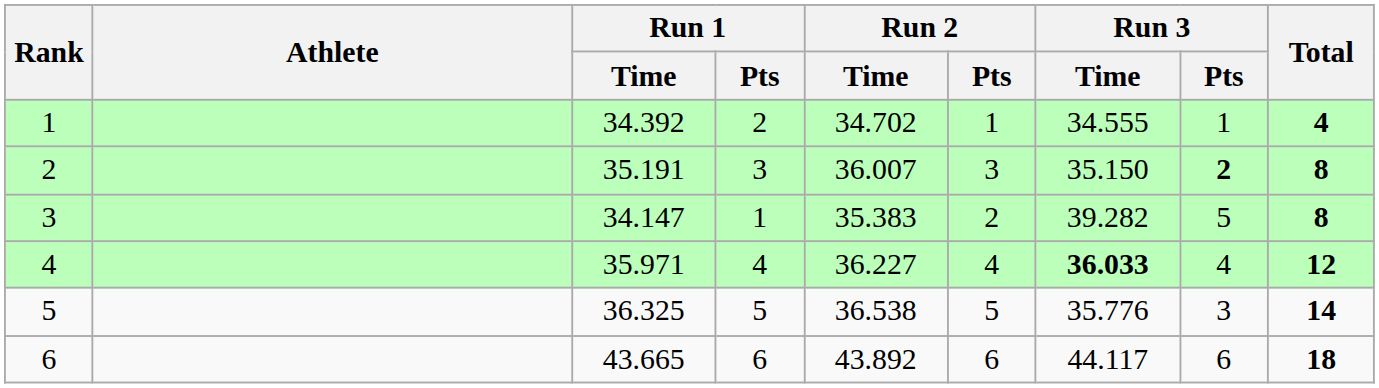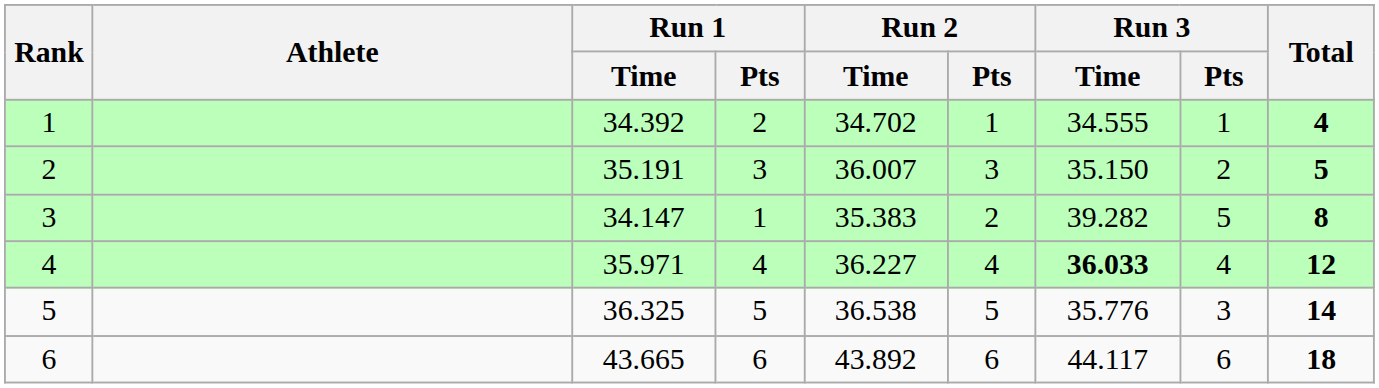(1224, 169) bold -> (1224, 169) normal
(1321, 169) 8 -> (1321, 169) 5
